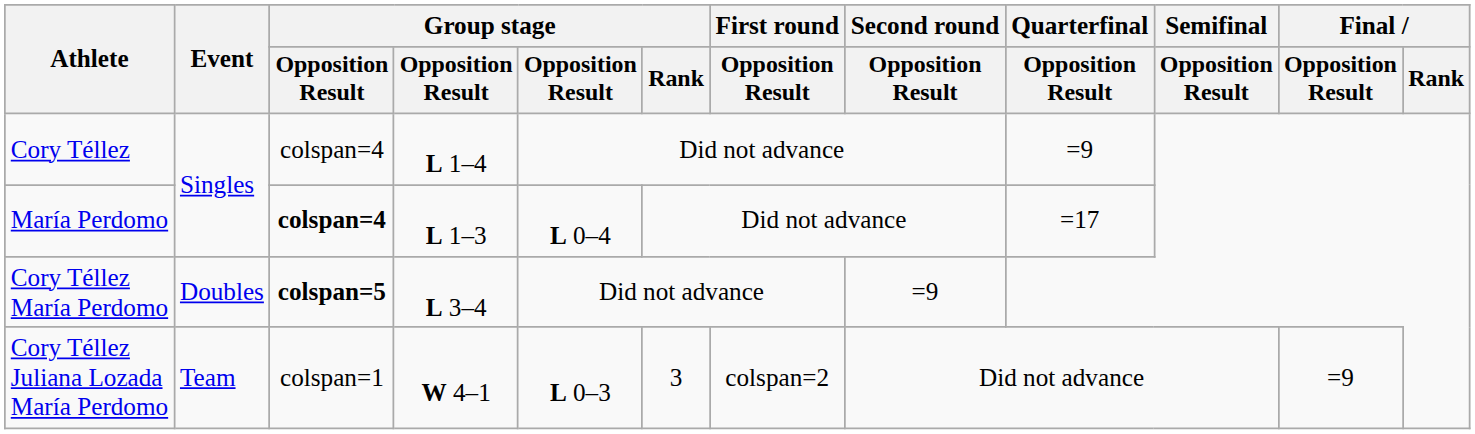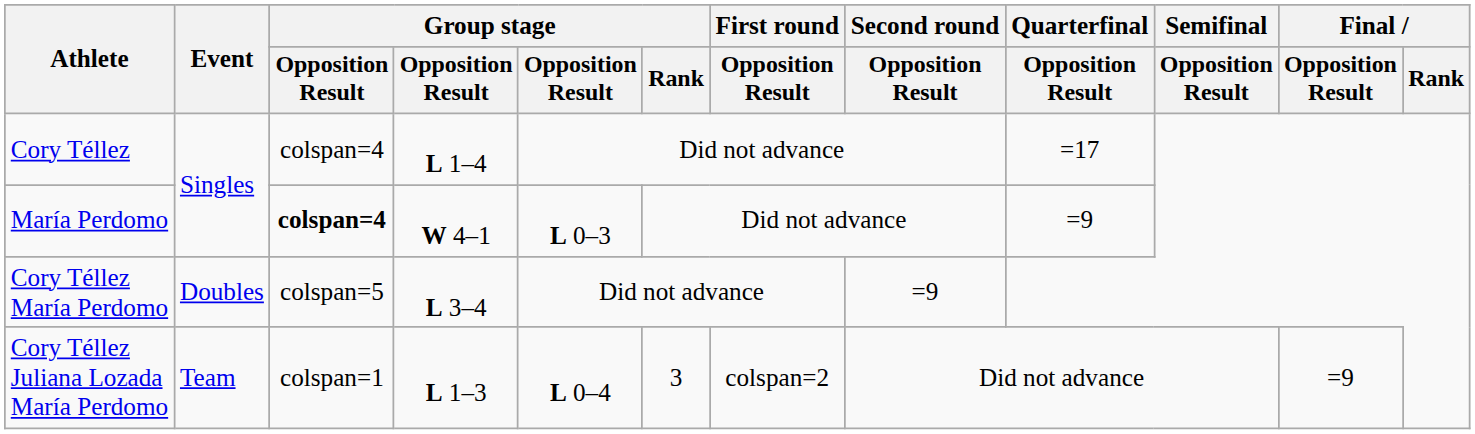(1080, 149) =9 -> (1080, 149) =17
(456, 235) L 1–3 -> (456, 235) W 4–1
(580, 235) L 0–4 -> (580, 235) L 0–3
(1080, 220) =17 -> (1080, 220) =9
(332, 292) bold -> (332, 292) normal
(456, 393) W 4–1 -> (456, 393) L 1–3
(580, 393) L 0–3 -> (580, 393) L 0–4
